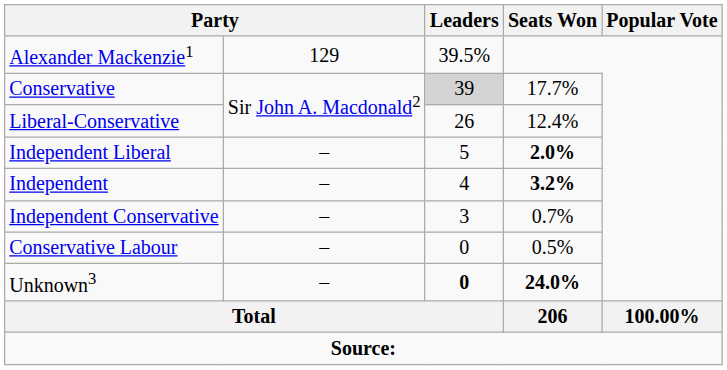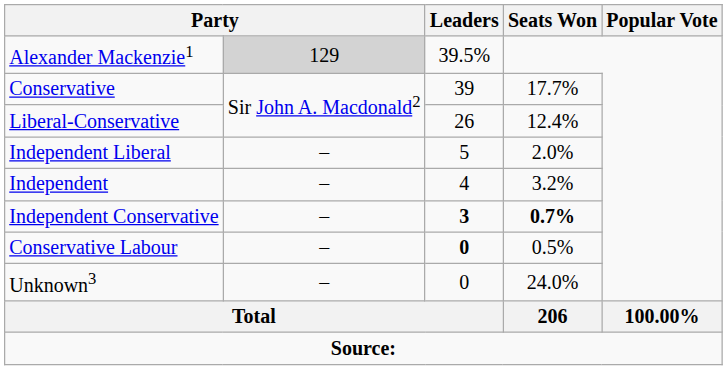(324, 54) no background -> (324, 54) lightgrey background
(464, 89) lightgrey background -> (464, 89) no background
(552, 152) bold -> (552, 152) normal
(552, 184) bold -> (552, 184) normal
(464, 216) normal -> (464, 216) bold
(552, 216) normal -> (552, 216) bold
(464, 247) normal -> (464, 247) bold
(464, 282) bold -> (464, 282) normal
(552, 282) bold -> (552, 282) normal
